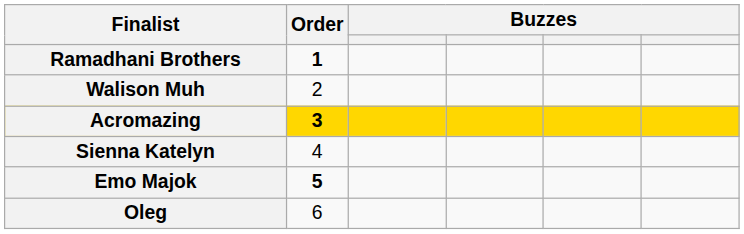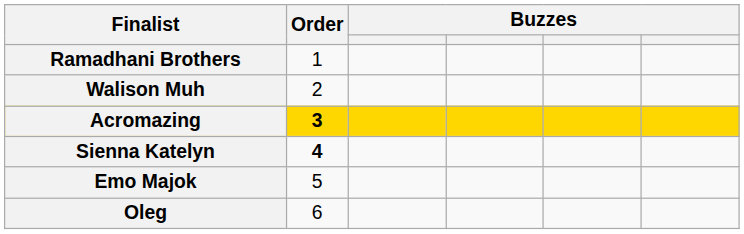(317, 59) bold -> (317, 59) normal
(317, 151) normal -> (317, 151) bold
(317, 182) bold -> (317, 182) normal
